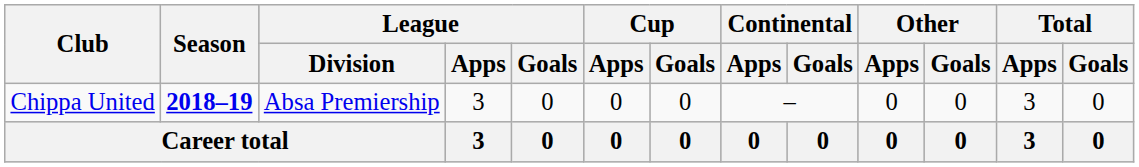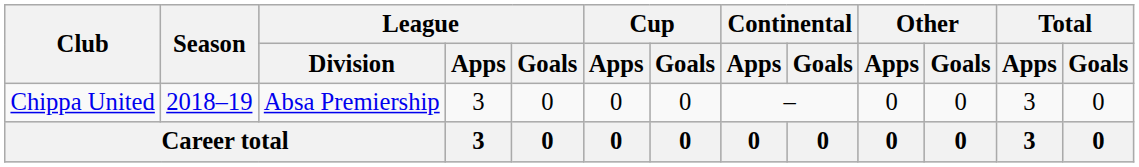(209, 102) bold -> (209, 102) normal
